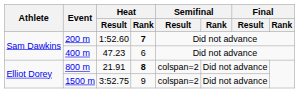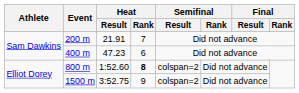(114, 39) 1:52.60 -> (114, 39) 21.91
(143, 39) bold -> (143, 39) normal
(114, 67) 21.91 -> (114, 67) 1:52.60
